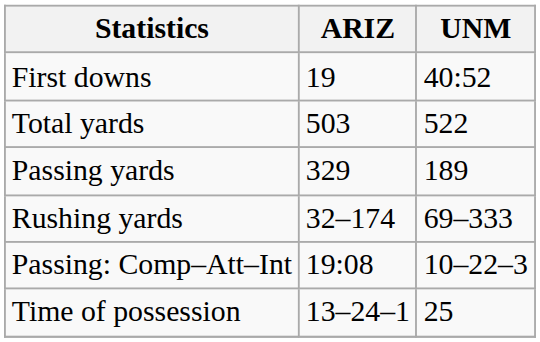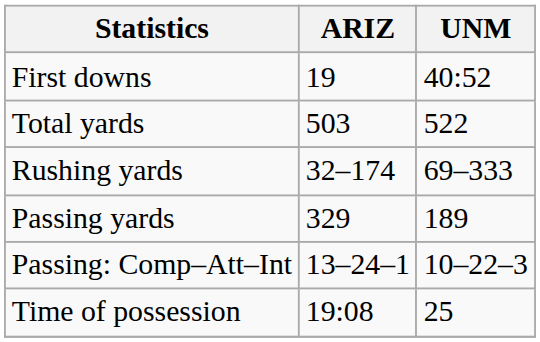rows swapped: (97, 217) <-> (93, 170)
(340, 264) 19:08 -> (358, 264) 13–24–1
(358, 312) 13–24–1 -> (340, 312) 19:08
